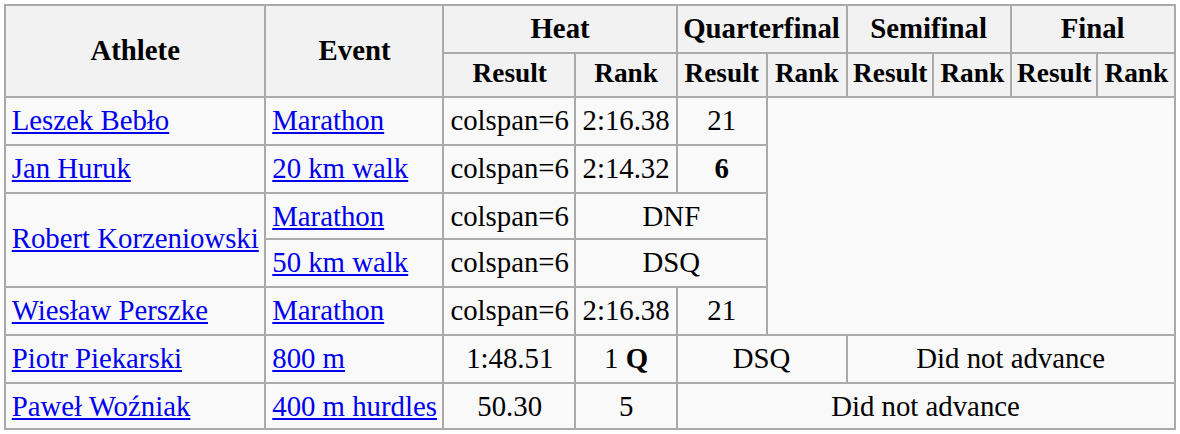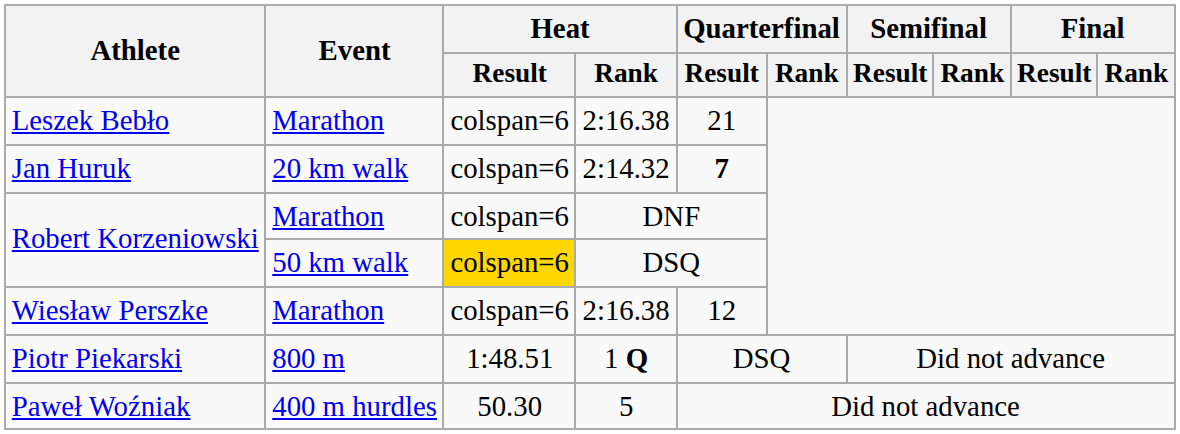(722, 168) 6 -> (722, 168) 7
(510, 263) no background -> (510, 263) gold background
(722, 311) 21 -> (722, 311) 12
